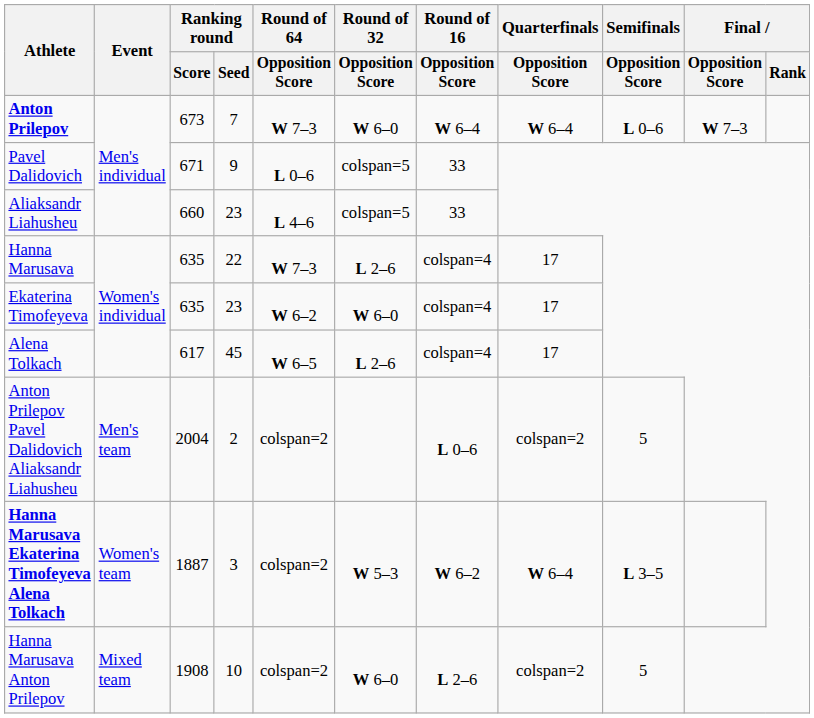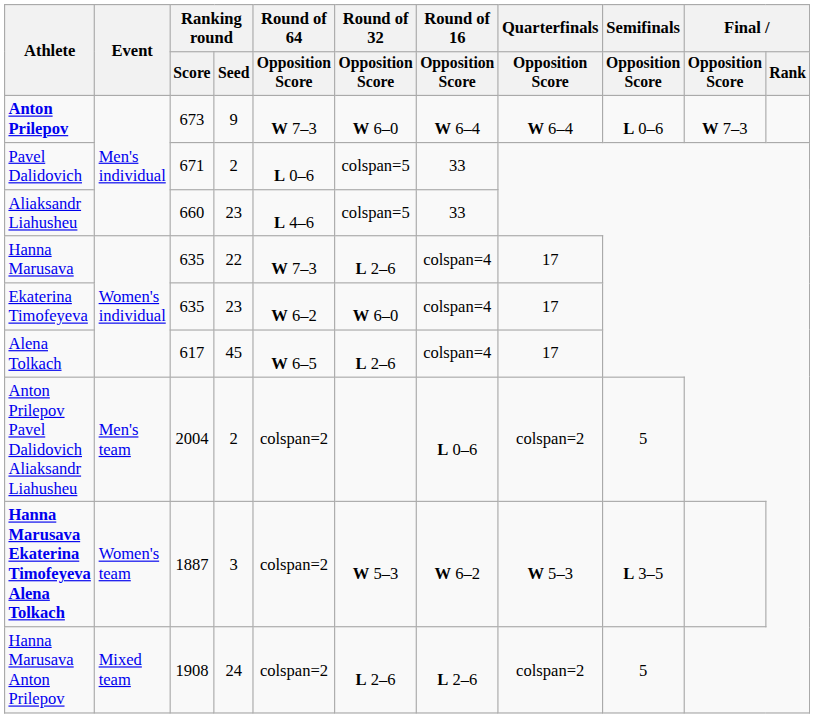(234, 119) 7 -> (234, 119) 9
(234, 166) 9 -> (234, 166) 2
(550, 574) W 6–4 -> (550, 574) W 5–3
(234, 670) 10 -> (234, 670) 24
(376, 680) W 6–0 -> (376, 680) L 2–6
